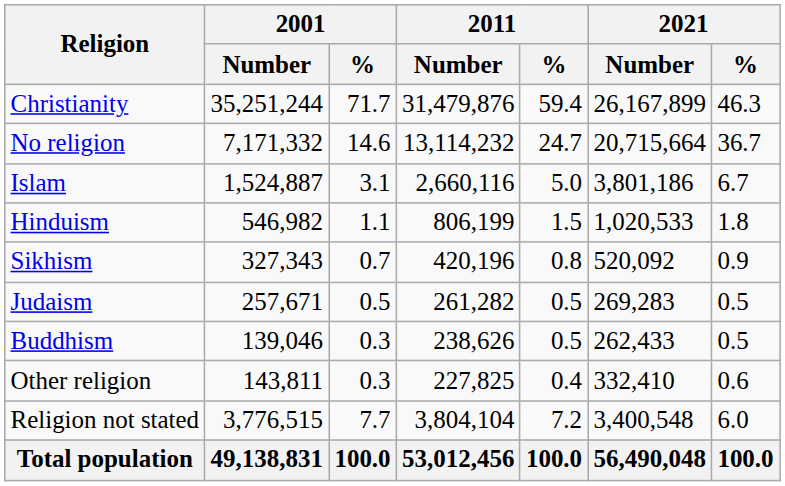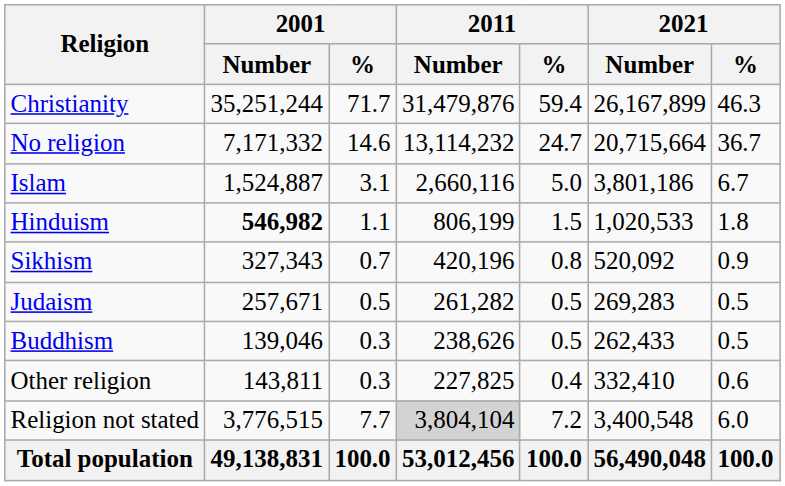(282, 222) normal -> (282, 222) bold
(464, 420) no background -> (464, 420) lightgrey background
